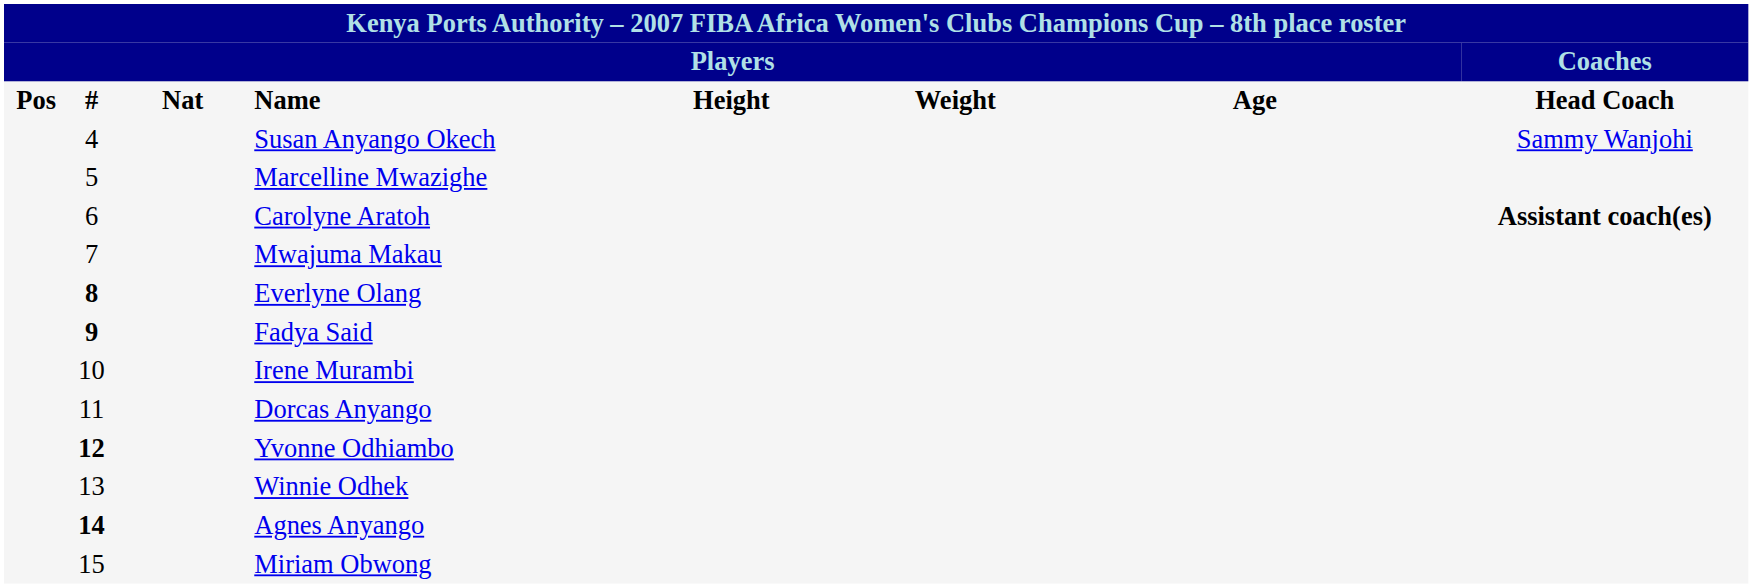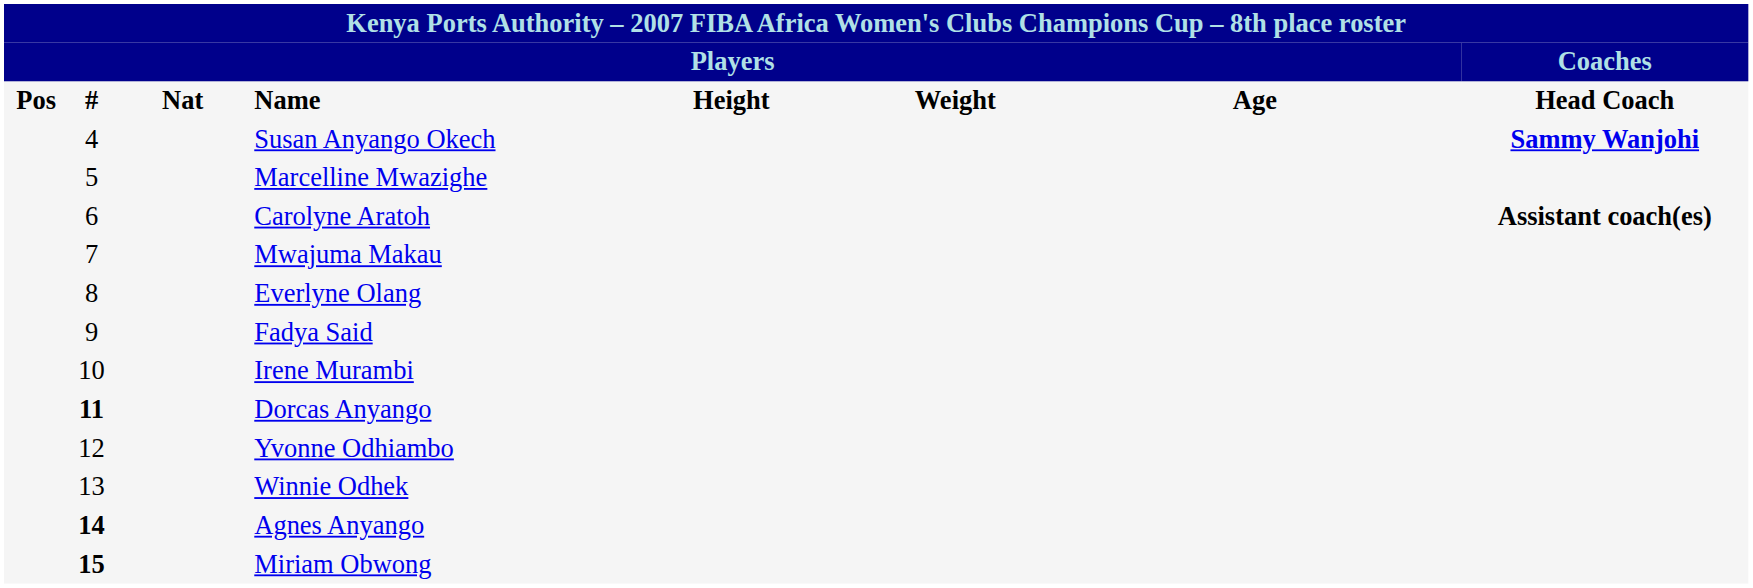(1605, 138) normal -> (1605, 138) bold
(92, 293) bold -> (92, 293) normal
(92, 332) bold -> (92, 332) normal
(92, 409) normal -> (92, 409) bold
(92, 447) bold -> (92, 447) normal
(92, 563) normal -> (92, 563) bold
